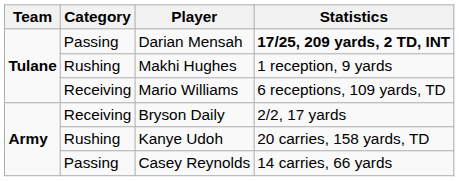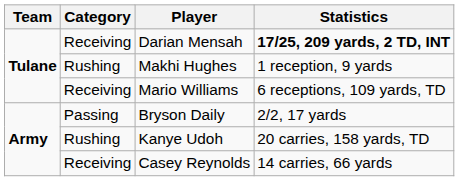(91, 41) Passing -> (98, 41) Receiving
(98, 114) Receiving -> (91, 114) Passing
(91, 163) Passing -> (98, 163) Receiving
